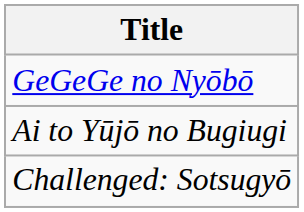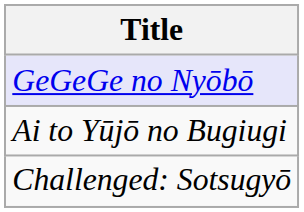(133, 79) no background -> (133, 79) lavender background
